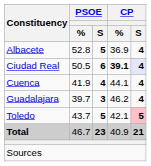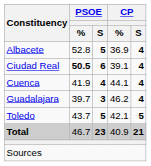(81, 66) normal -> (81, 66) bold
(119, 66) bold -> (119, 66) normal
(141, 66) lavender background -> (141, 66) no background
(141, 115) pink background -> (141, 115) no background
